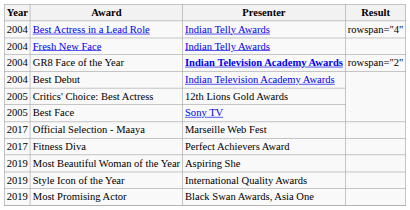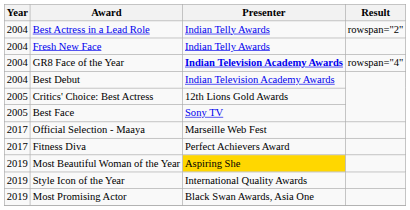(376, 29) rowspan="4" -> (376, 29) rowspan="2"
(376, 63) rowspan="2" -> (376, 63) rowspan="4"
(213, 163) no background -> (213, 163) gold background
